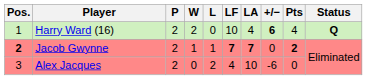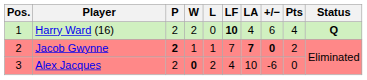(232, 30) normal -> (232, 30) bold
(272, 30) bold -> (272, 30) normal
(19, 48) bold -> (19, 48) normal
(175, 48) normal -> (175, 48) bold
(232, 48) bold -> (232, 48) normal
(272, 48) normal -> (272, 48) bold
(294, 48) bold -> (294, 48) normal
(194, 65) normal -> (194, 65) bold
